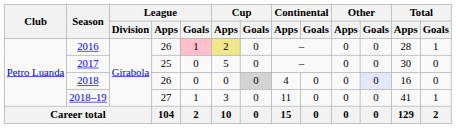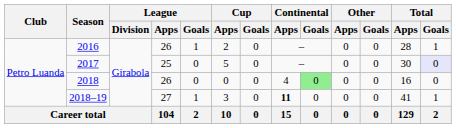(196, 47) pink background -> (196, 47) no background
(226, 47) khaki background -> (226, 47) no background
(436, 64) no background -> (436, 64) lavender background
(256, 81) lightgrey background -> (256, 81) no background
(316, 81) no background -> (316, 81) lightgreen background
(376, 81) lavender background -> (376, 81) no background
(286, 98) normal -> (286, 98) bold
